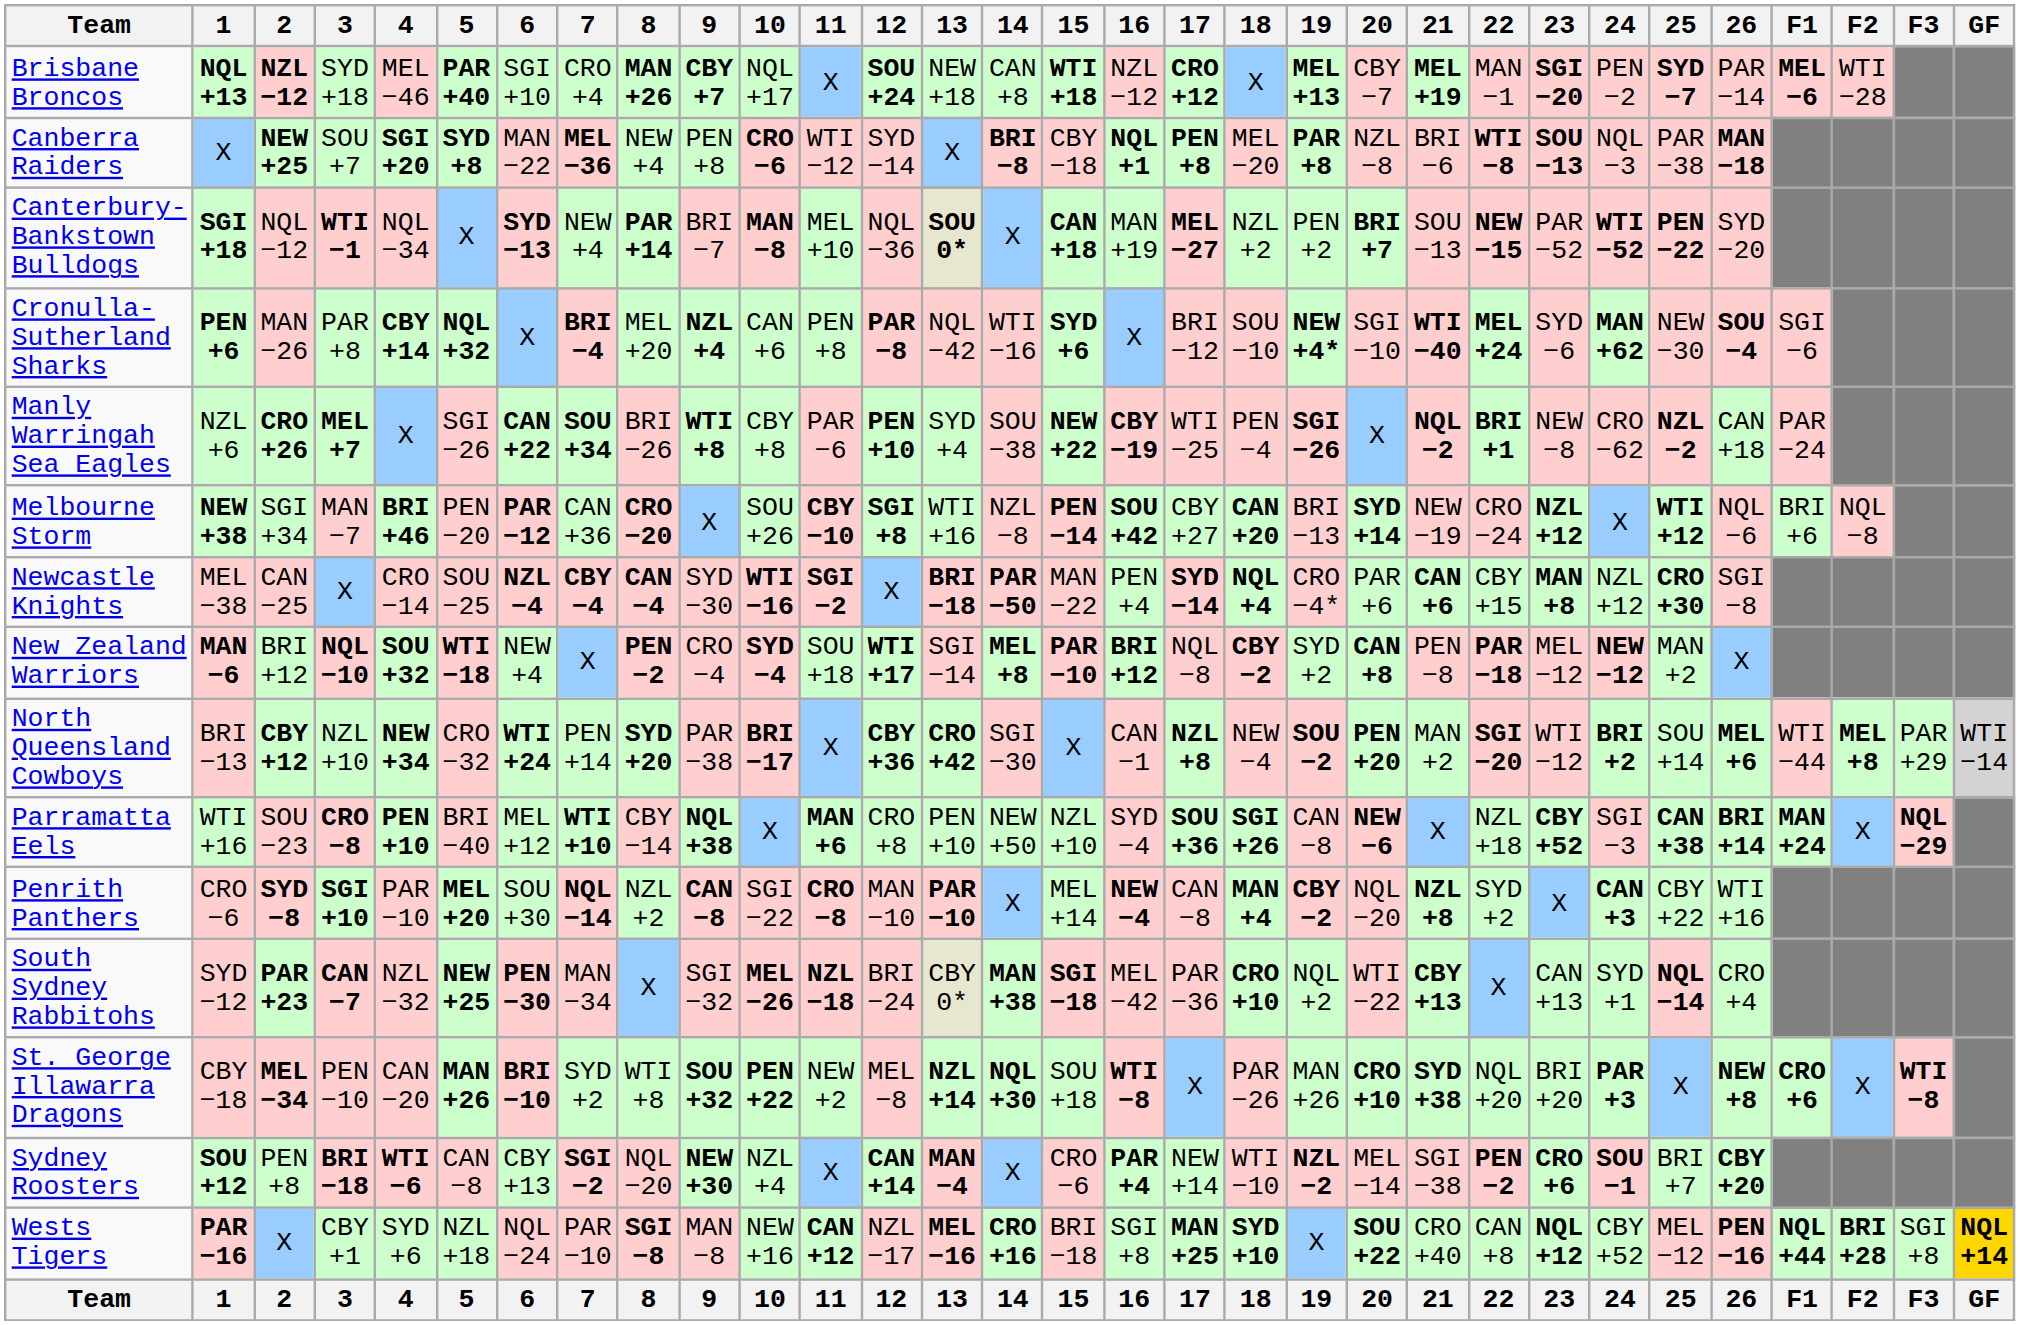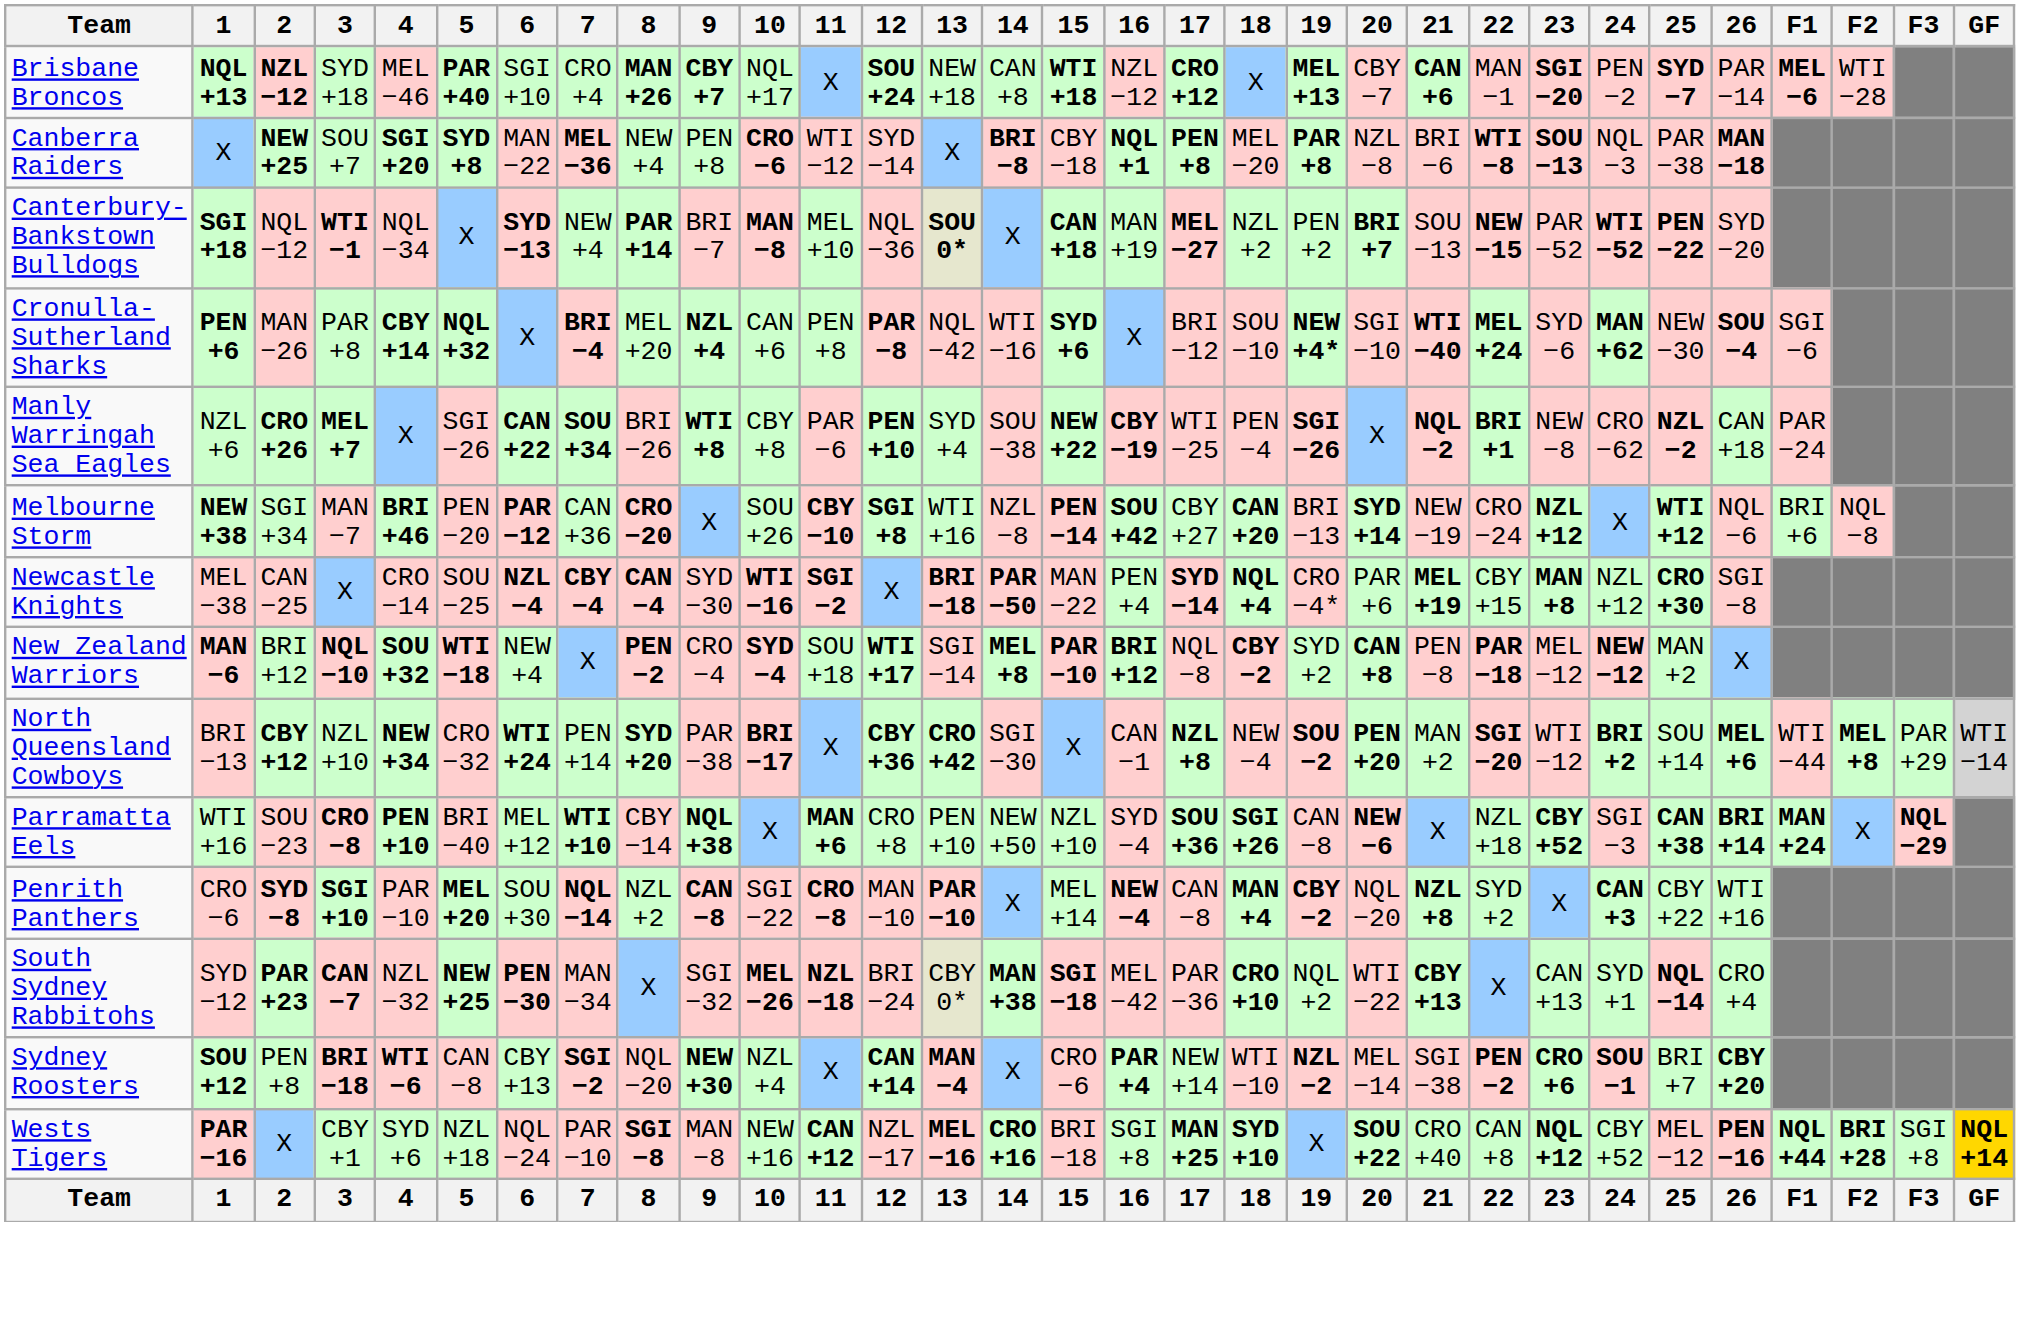(1438, 82) MEL +19 -> (1438, 82) CAN +6
(1438, 592) CAN +6 -> (1438, 592) MEL +19
- row: (91, 1088)
